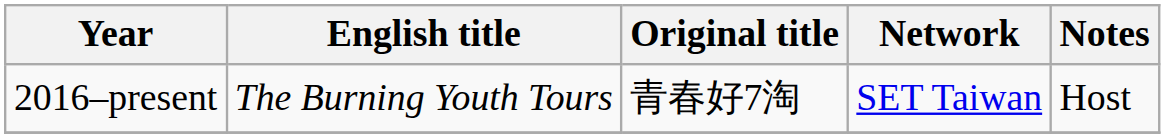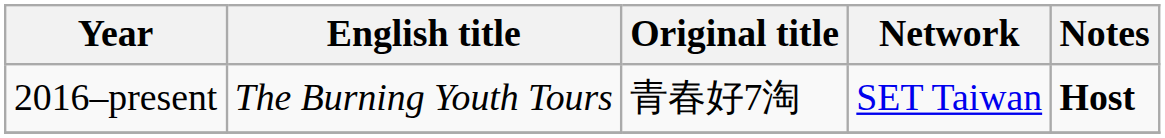(1095, 97) normal -> (1097, 97) bold
